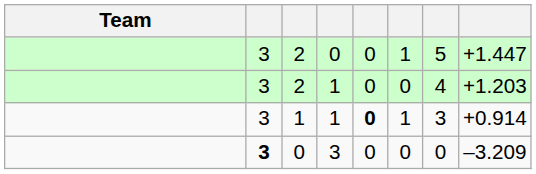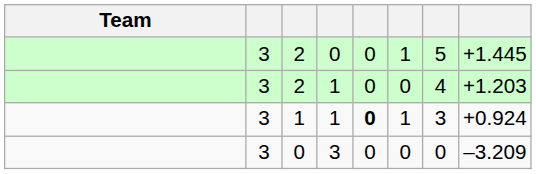(495, 53) +1.447 -> (495, 53) +1.445
(495, 119) +0.914 -> (495, 119) +0.924
(264, 151) bold -> (264, 151) normal
